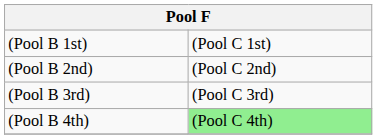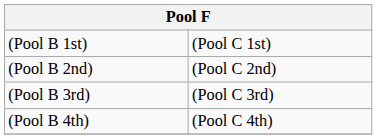(232, 120) lightgreen background -> (232, 120) no background
